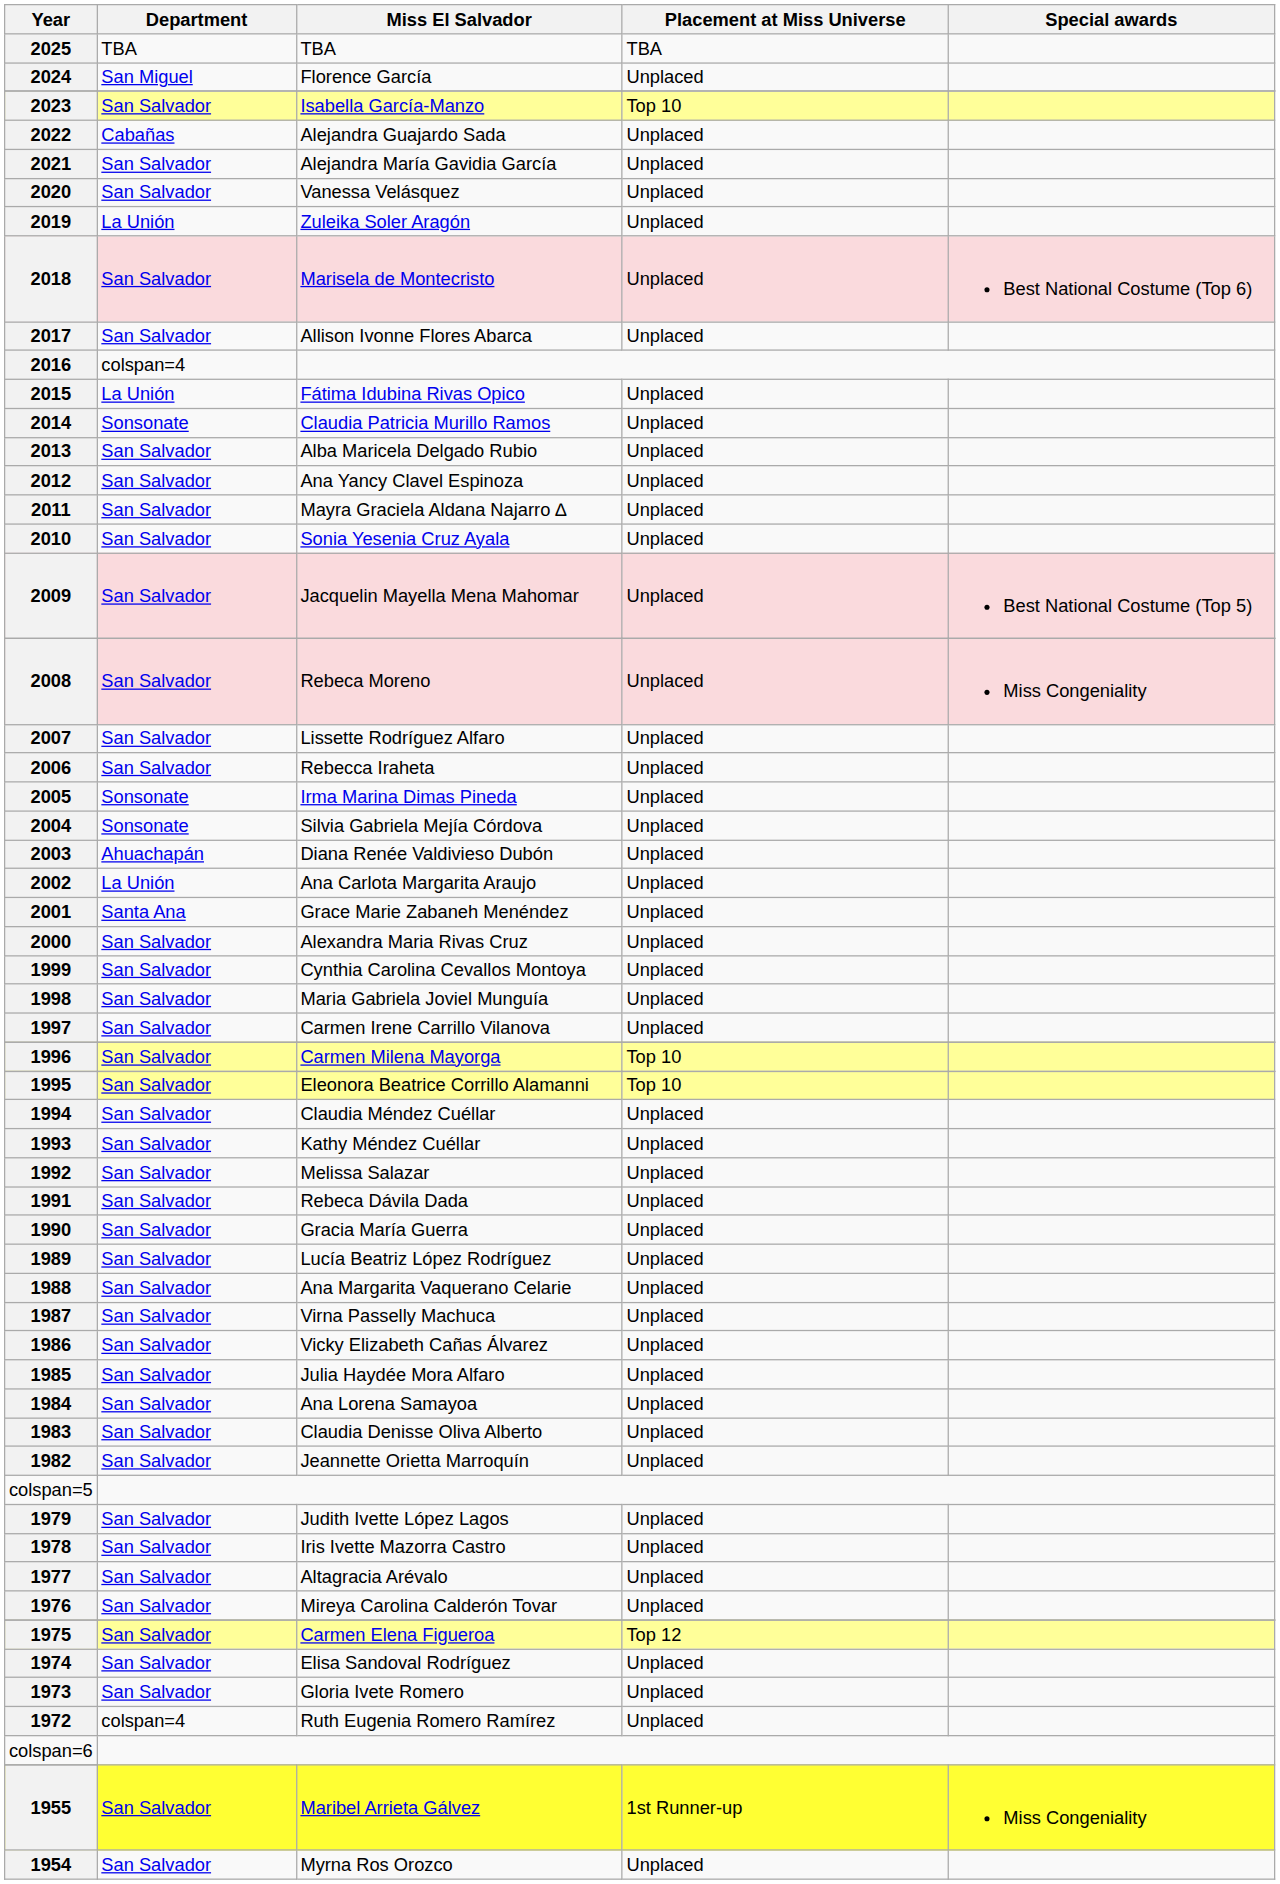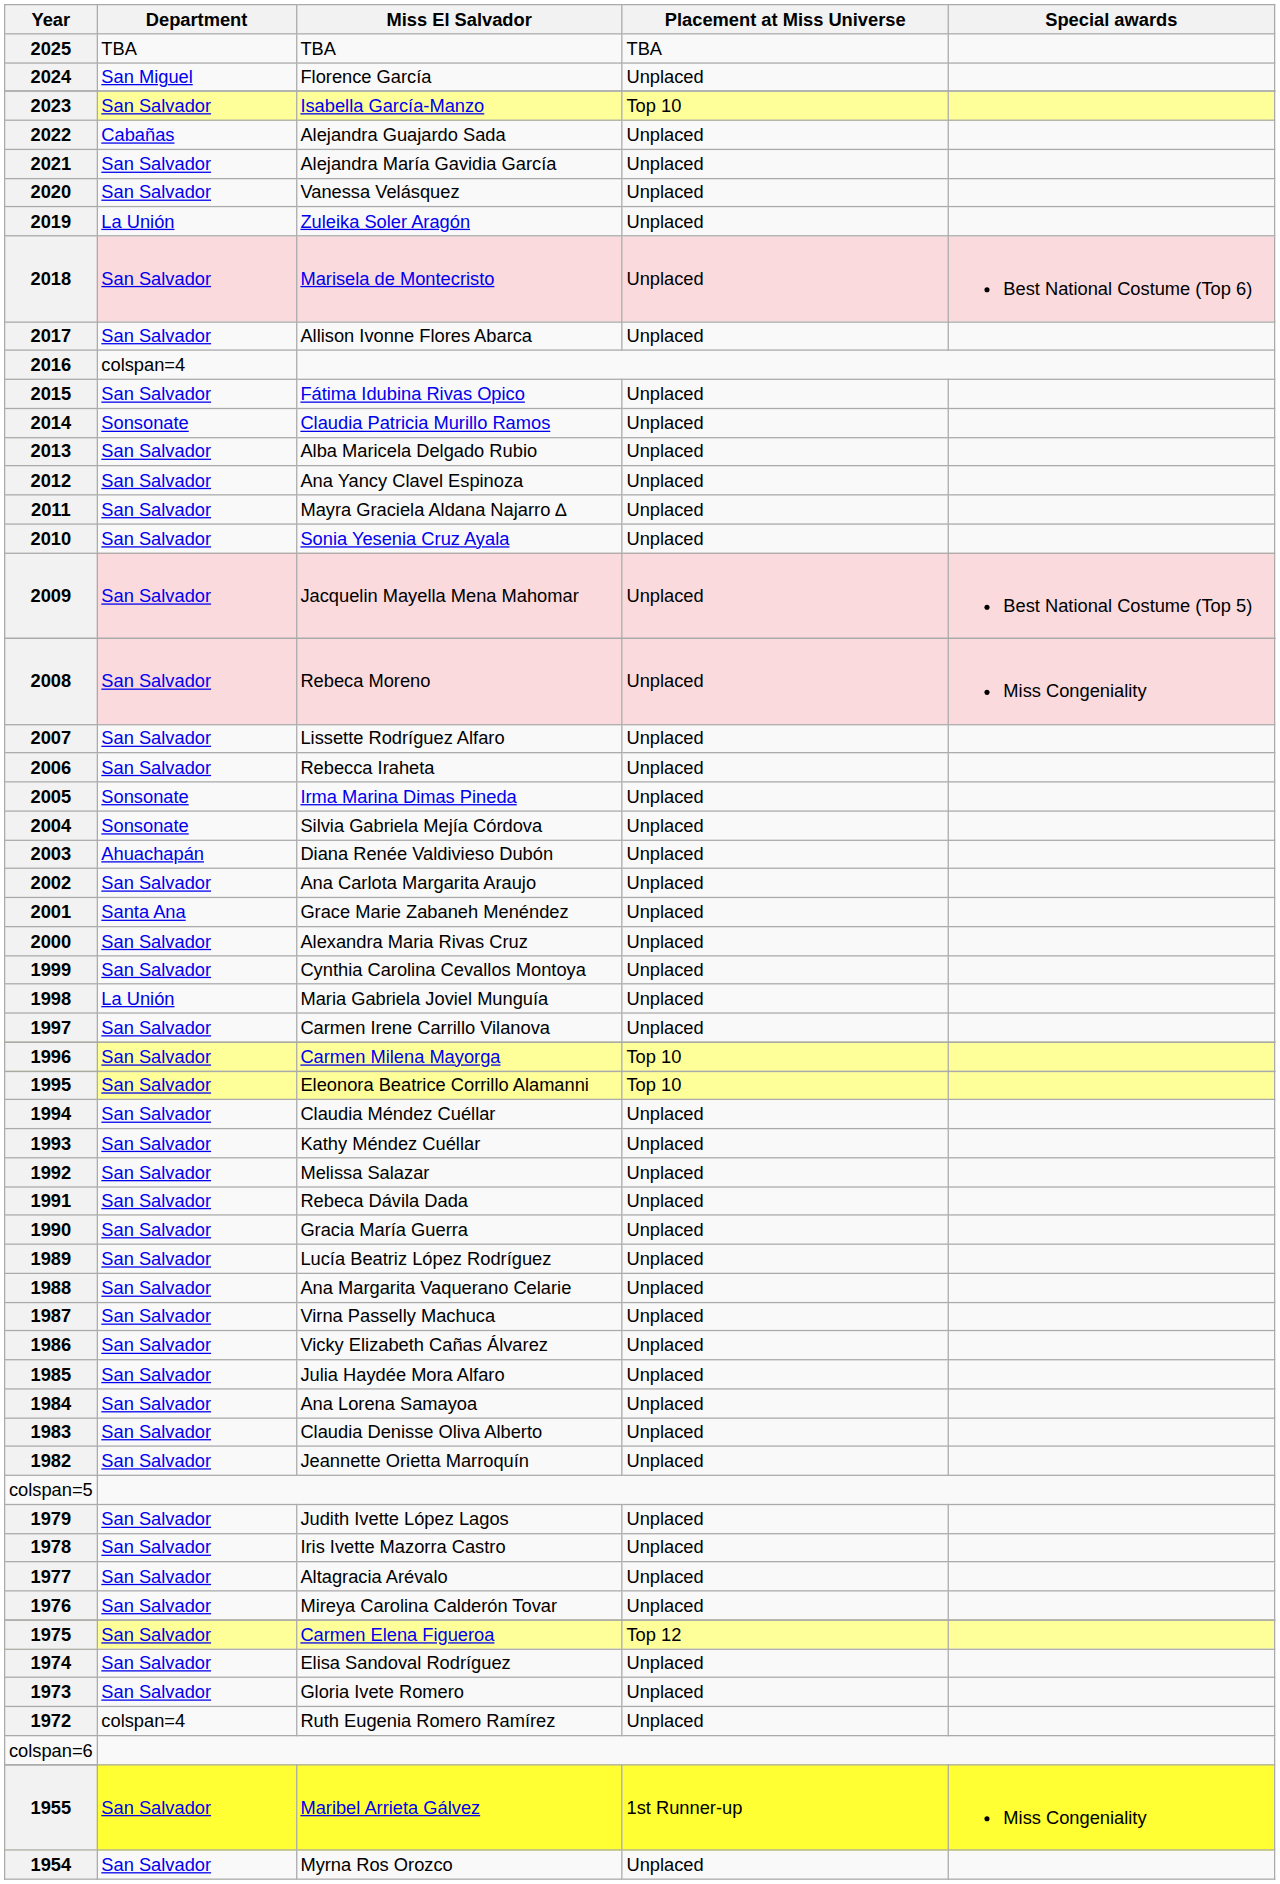(138, 394) La Unión -> (156, 394) San Salvador
(138, 884) La Unión -> (156, 884) San Salvador
(156, 999) San Salvador -> (138, 999) La Unión
